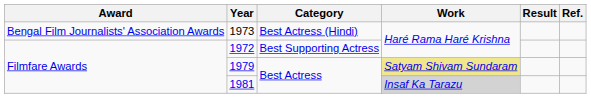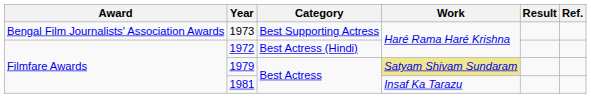(309, 31) Best Actress (Hindi) -> (319, 31) Best Supporting Actress
(319, 48) Best Supporting Actress -> (309, 48) Best Actress (Hindi)
(423, 84) lightgrey background -> (423, 84) no background
